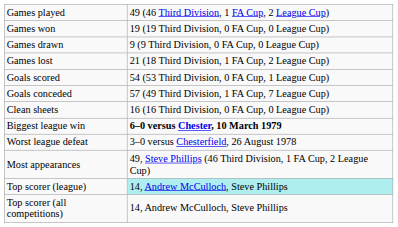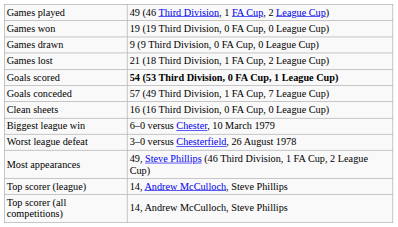(229, 77) normal -> (234, 77) bold
(206, 126) bold -> (202, 126) normal
(209, 186) paleturquoise background -> (209, 186) no background
